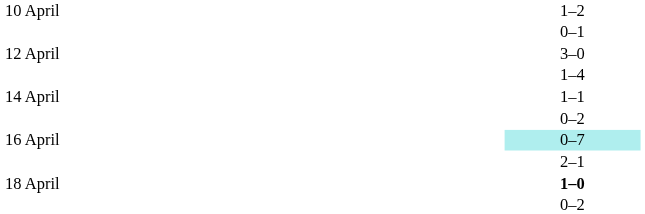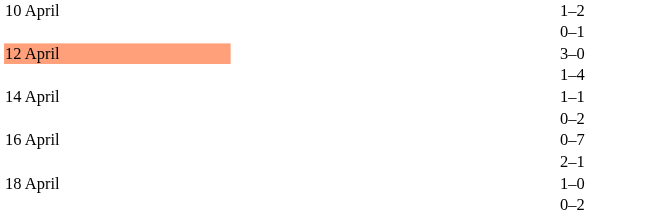(32, 53) no background -> (32, 53) lightsalmon background
(572, 140) paleturquoise background -> (572, 140) no background
(572, 183) bold -> (572, 183) normal
